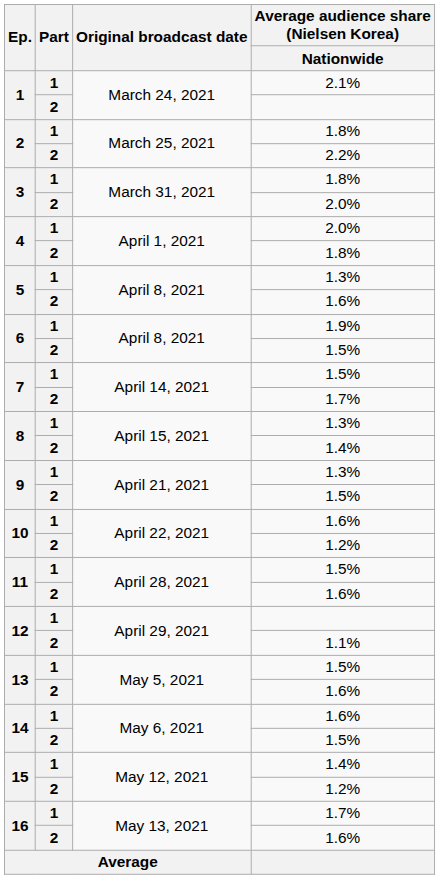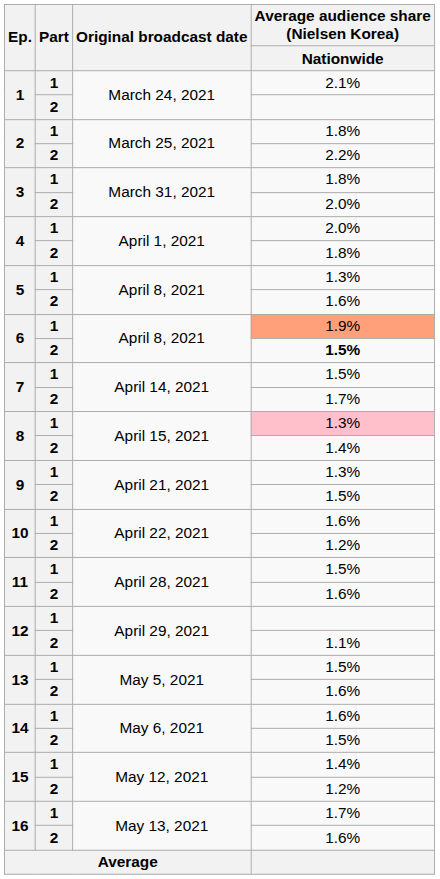(343, 326) no background -> (343, 326) lightsalmon background
(343, 350) normal -> (343, 350) bold
(343, 423) no background -> (343, 423) pink background
